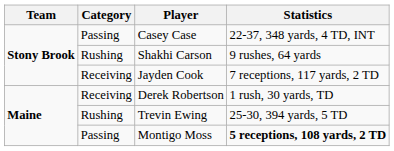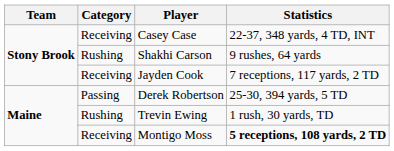(100, 35) Passing -> (106, 35) Receiving
(106, 95) Receiving -> (100, 95) Passing
(281, 95) 1 rush, 30 yards, TD -> (288, 95) 25-30, 394 yards, 5 TD
(288, 115) 25-30, 394 yards, 5 TD -> (281, 115) 1 rush, 30 yards, TD
(100, 135) Passing -> (106, 135) Receiving
